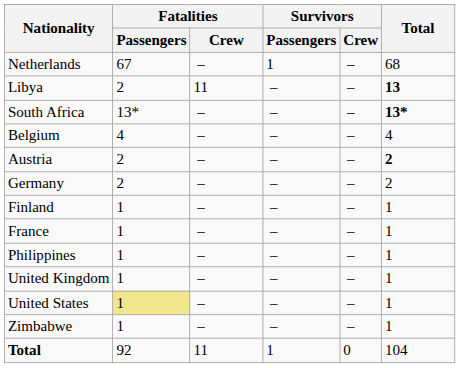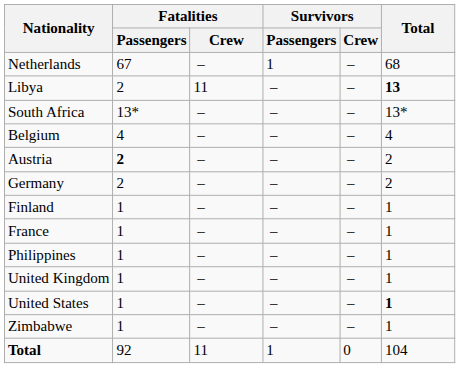(396, 111) bold -> (396, 111) normal
(120, 159) normal -> (120, 159) bold
(389, 159) bold -> (389, 159) normal
(120, 302) khaki background -> (120, 302) no background
(389, 302) normal -> (389, 302) bold
